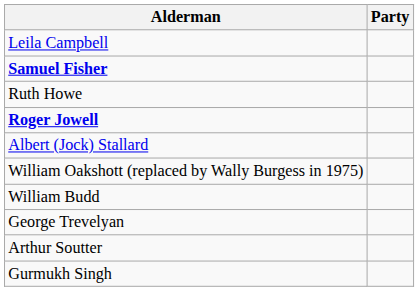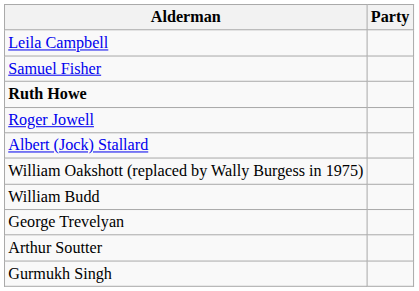(58, 68) bold -> (55, 68) normal
(45, 94) normal -> (48, 94) bold
(53, 119) bold -> (51, 119) normal
